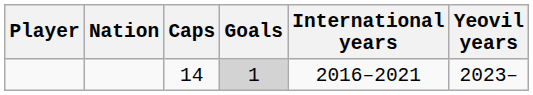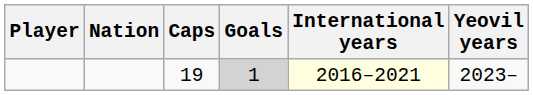(192, 75) 14 -> (192, 75) 19
(368, 75) no background -> (368, 75) lightyellow background
